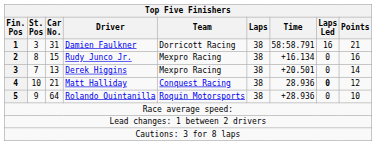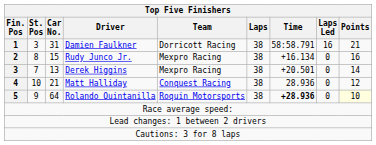(328, 84) bold -> (328, 84) normal
(298, 97) normal -> (298, 97) bold
(355, 97) no background -> (355, 97) lightyellow background
